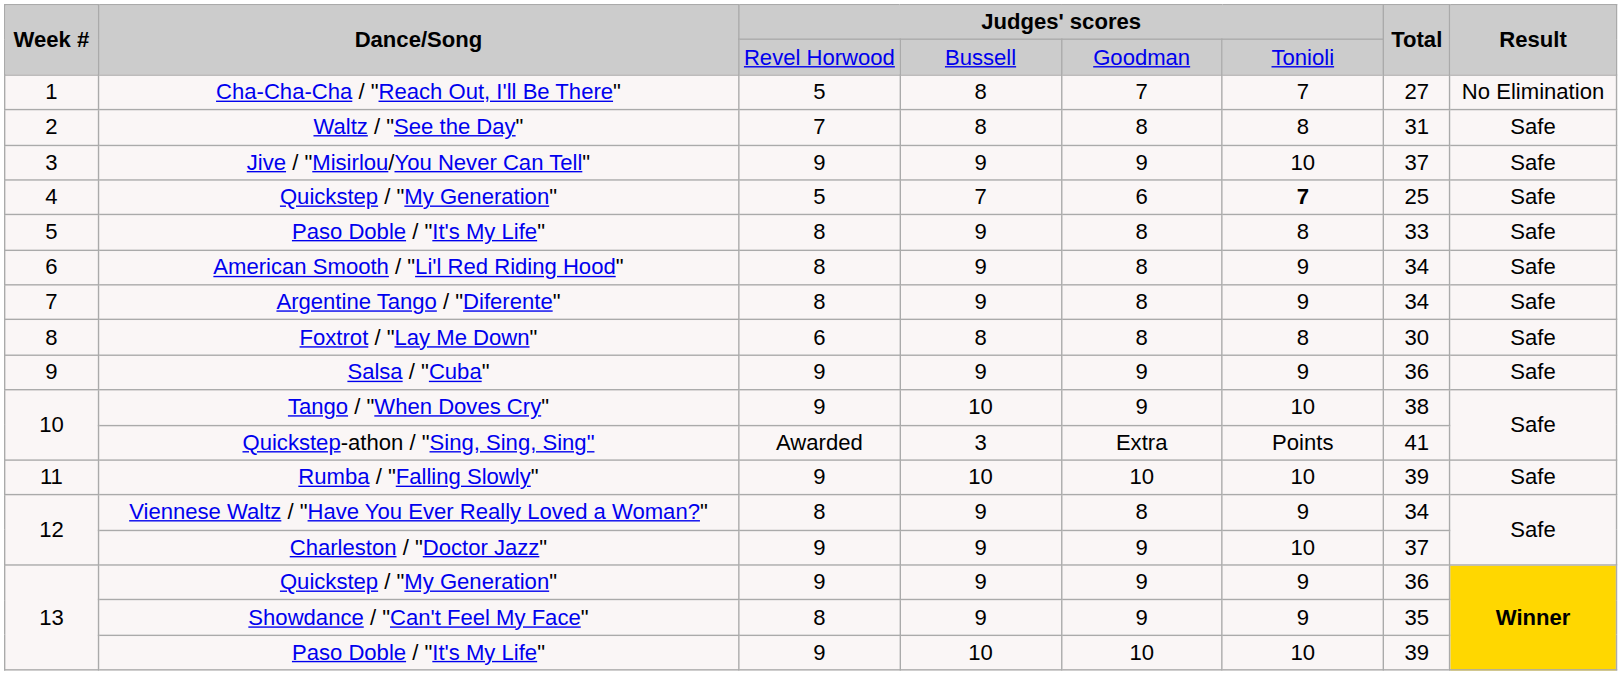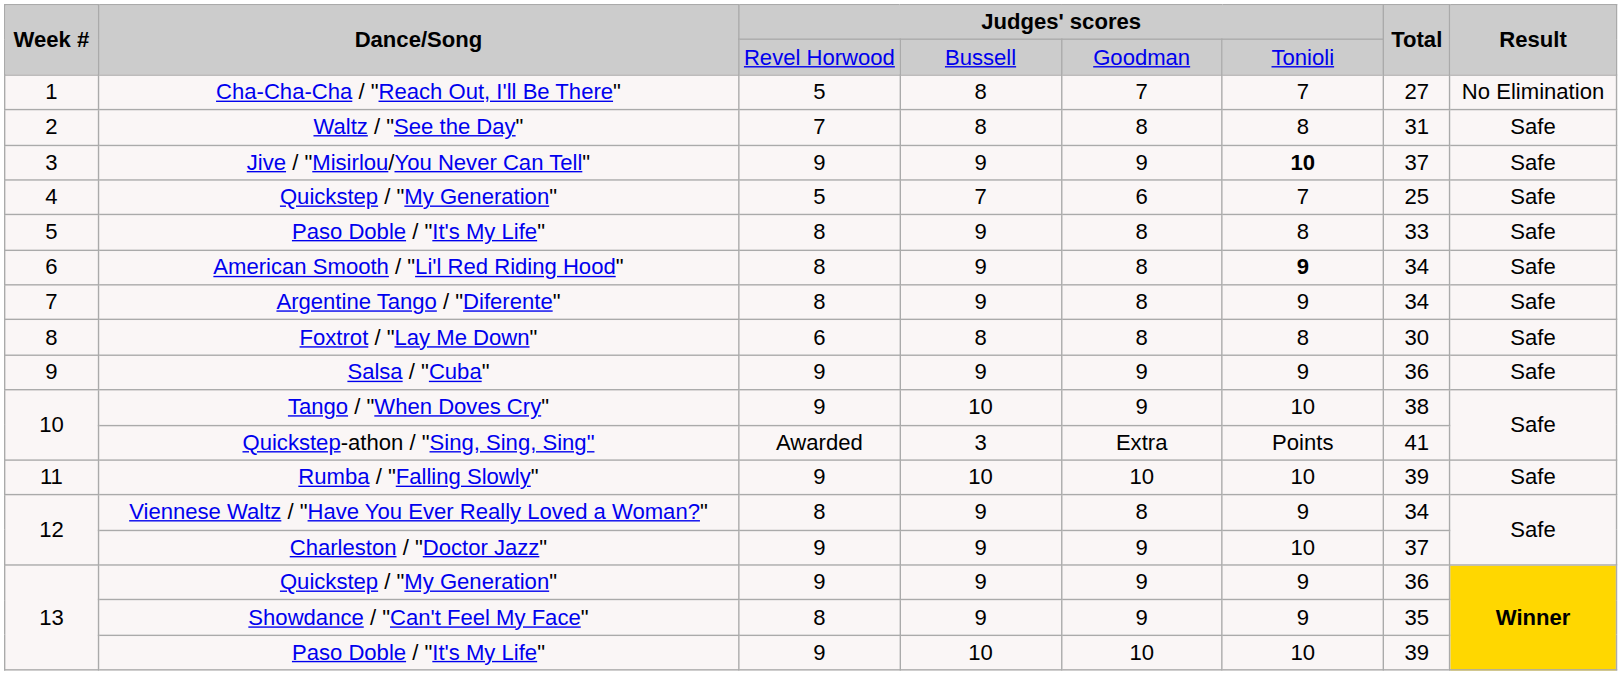(1303, 162) normal -> (1303, 162) bold
(1303, 197) bold -> (1303, 197) normal
(1303, 267) normal -> (1303, 267) bold
